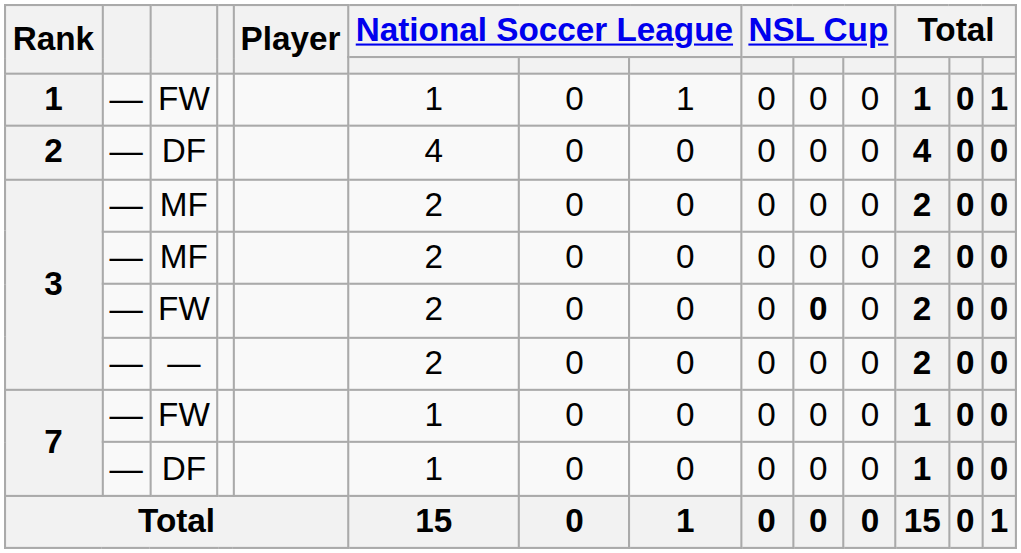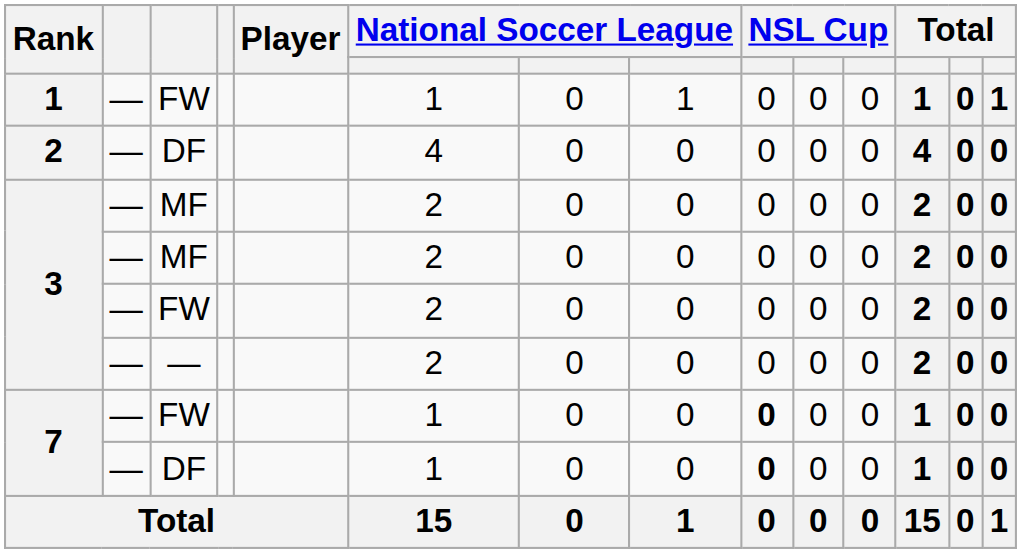(818, 310) bold -> (818, 310) normal
(767, 415) normal -> (767, 415) bold
(767, 468) normal -> (767, 468) bold
